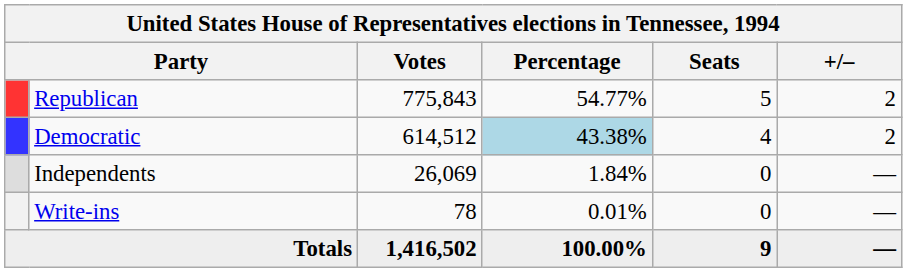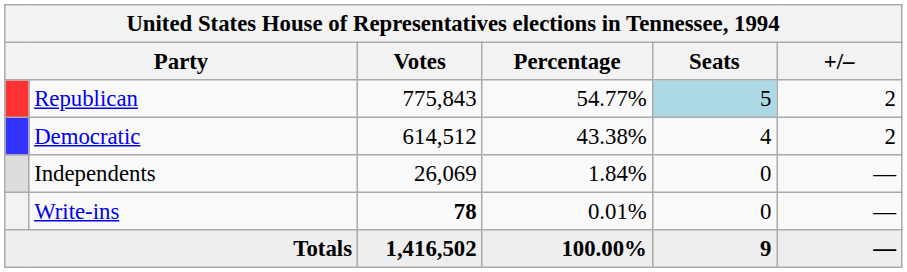(766, 98) no background -> (766, 98) lightblue background
(612, 136) lightblue background -> (612, 136) no background
(465, 211) normal -> (465, 211) bold
